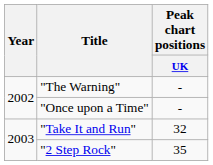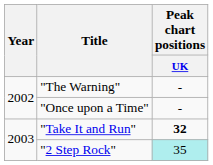(180, 129) normal -> (180, 129) bold
(180, 150) no background -> (180, 150) paleturquoise background
